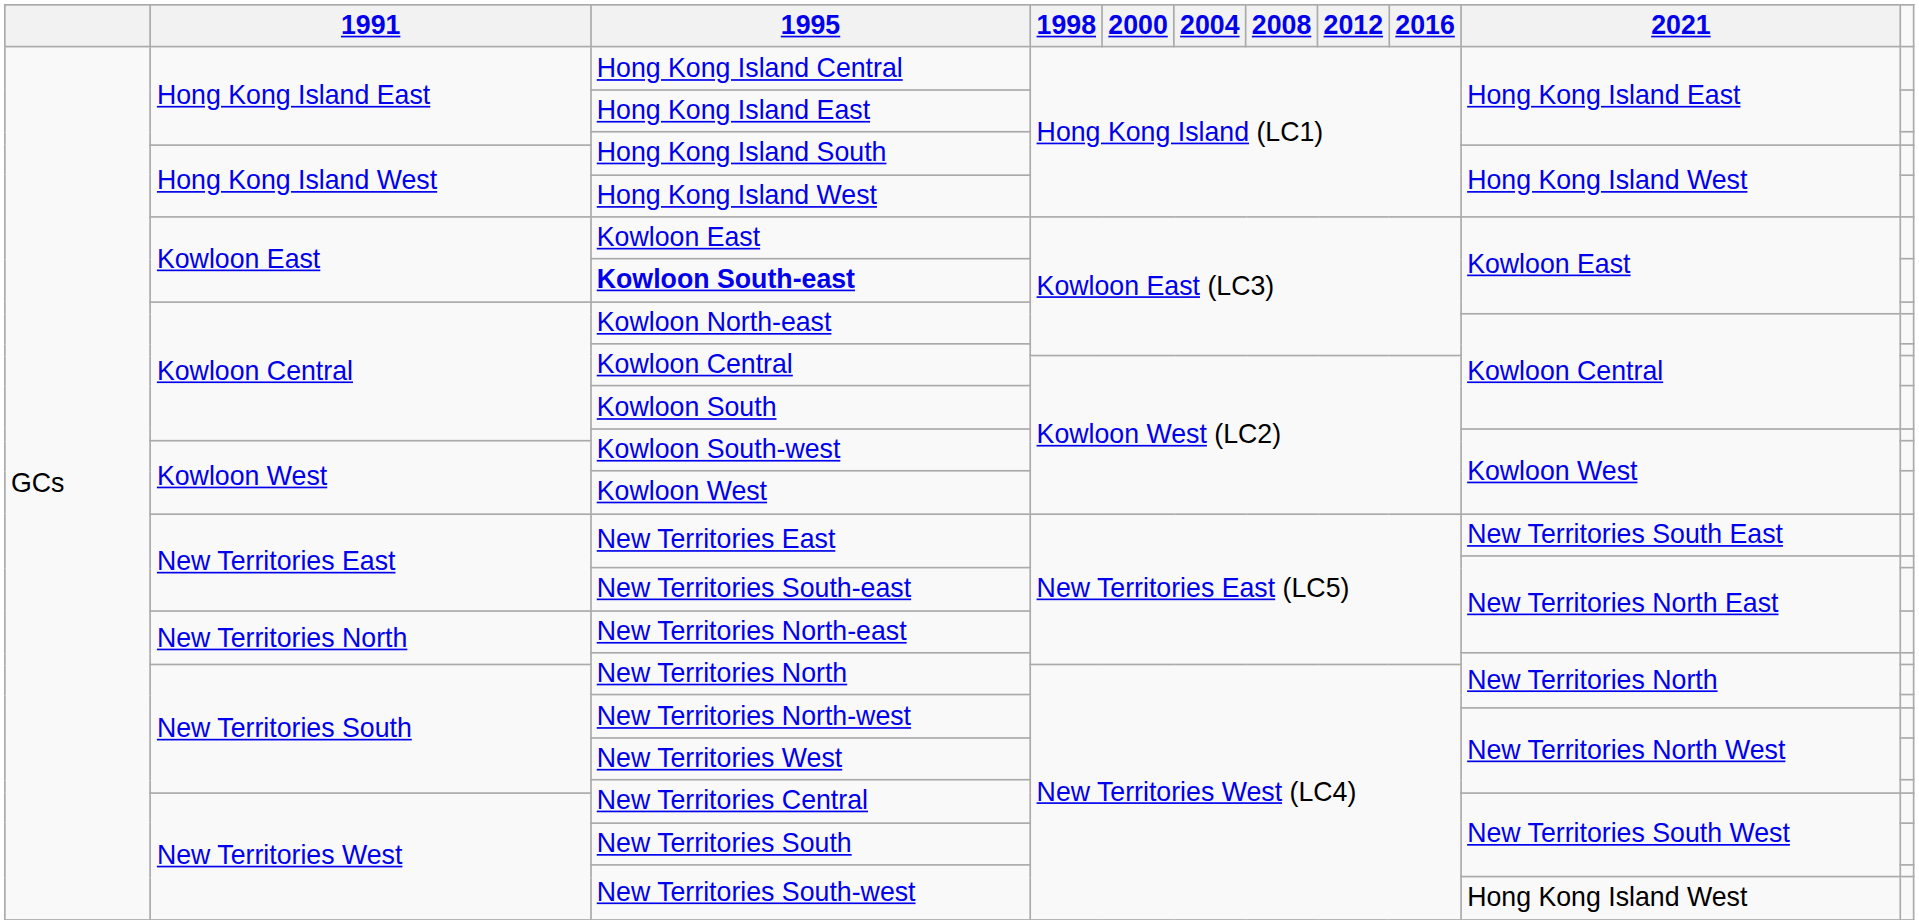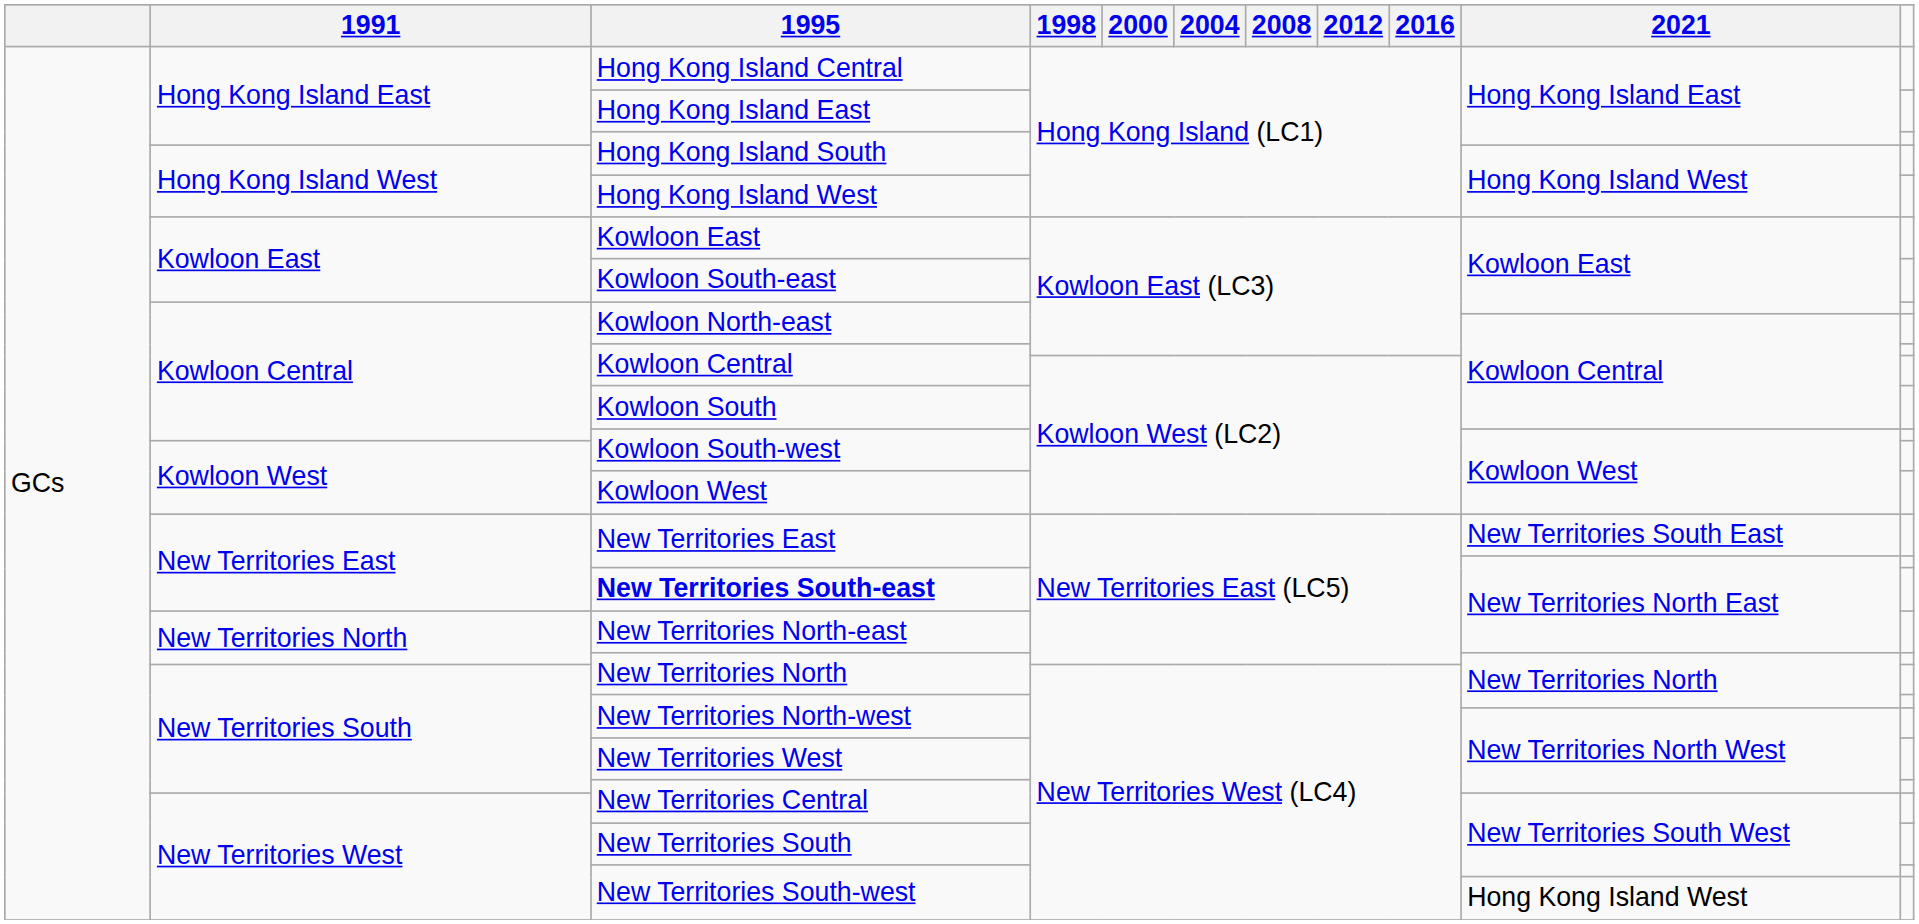(726, 279) bold -> (716, 279) normal
(754, 588) normal -> (766, 588) bold
